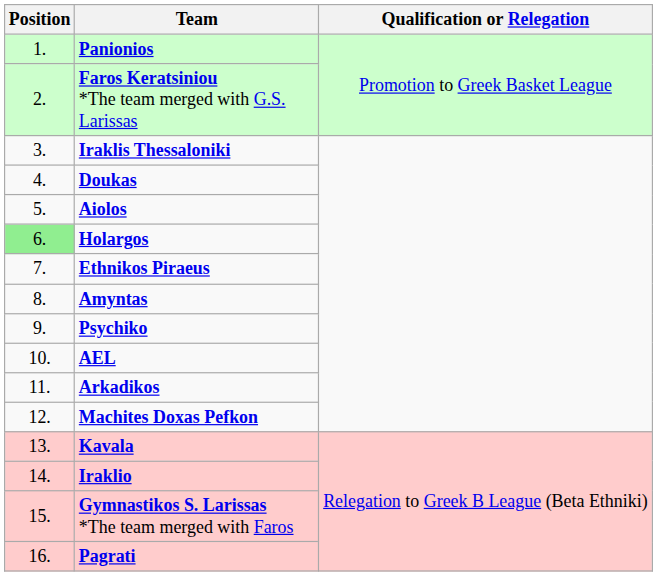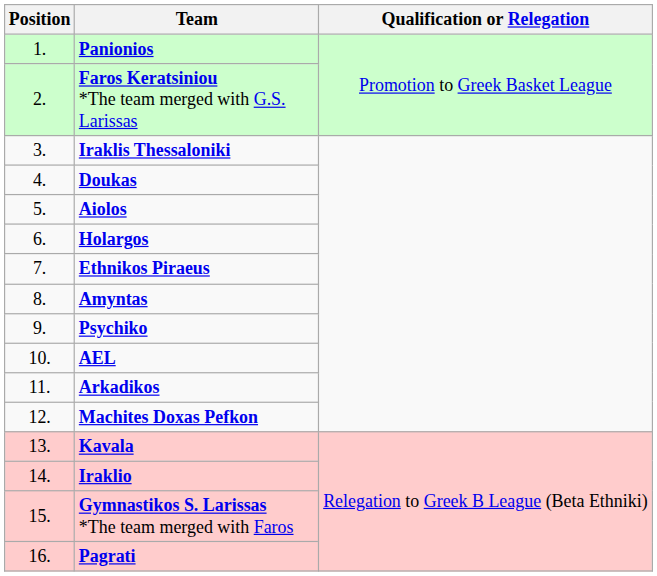(40, 239) lightgreen background -> (40, 239) no background
